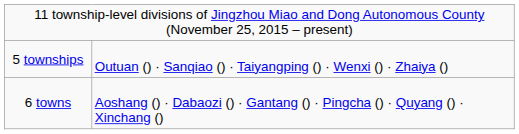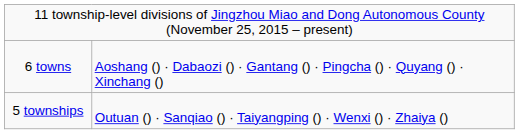rows swapped: (48, 103) <-> (48, 59)
